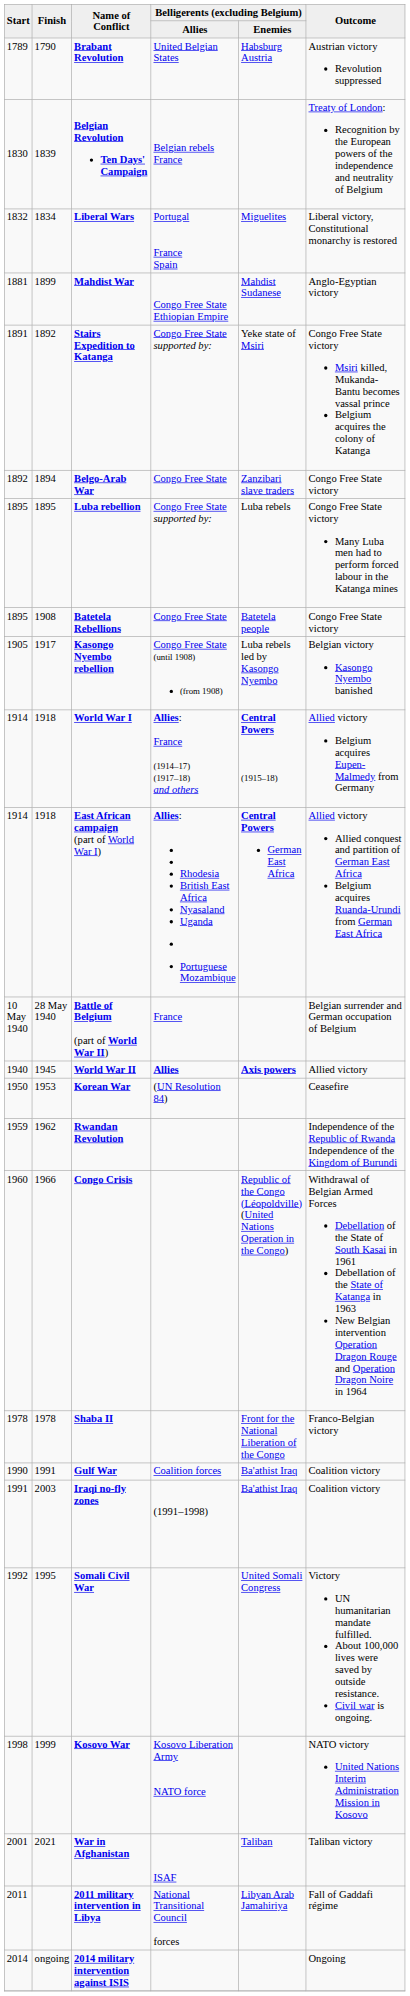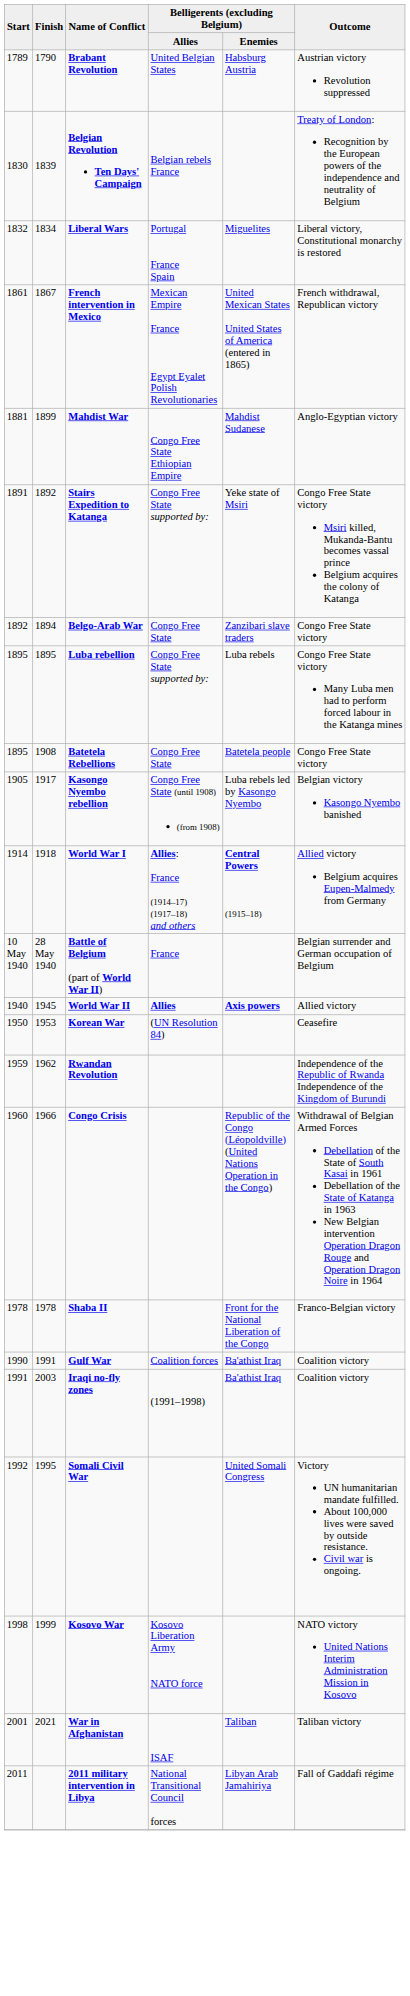+ row: (101, 305)
- row: (104, 833)
- row: (104, 1970)
